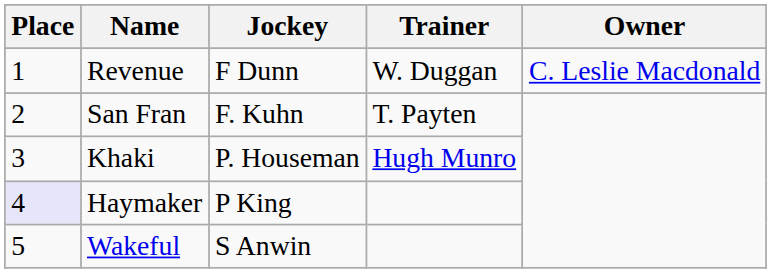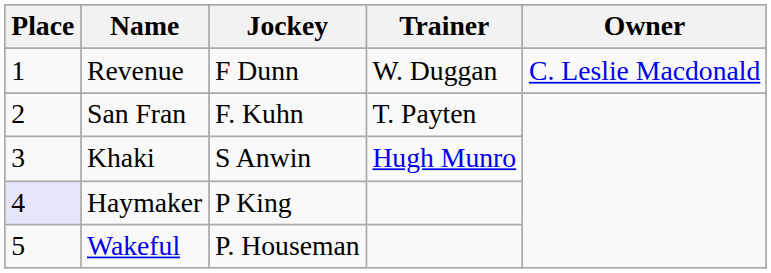(287, 158) P. Houseman -> (263, 158) S Anwin
(263, 245) S Anwin -> (287, 245) P. Houseman
